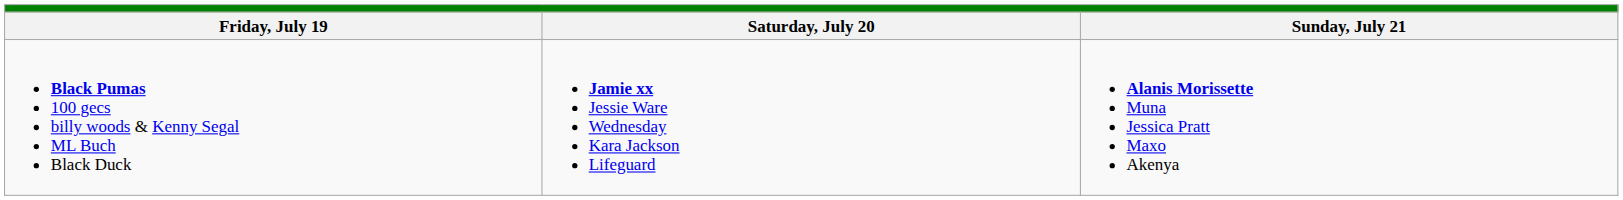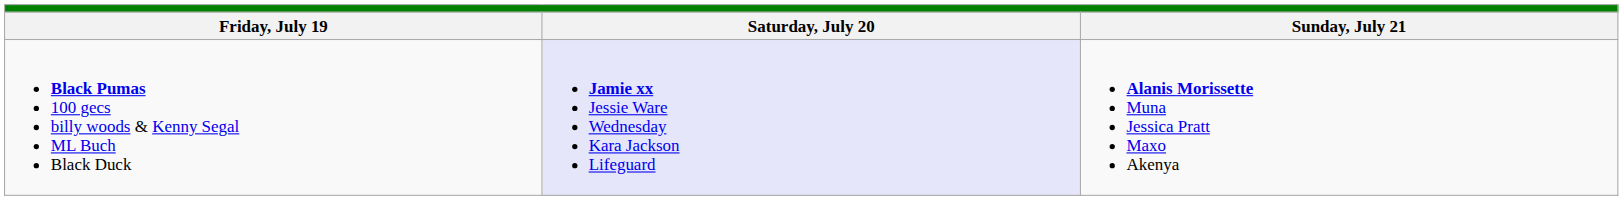(811, 127) no background -> (811, 127) lavender background
